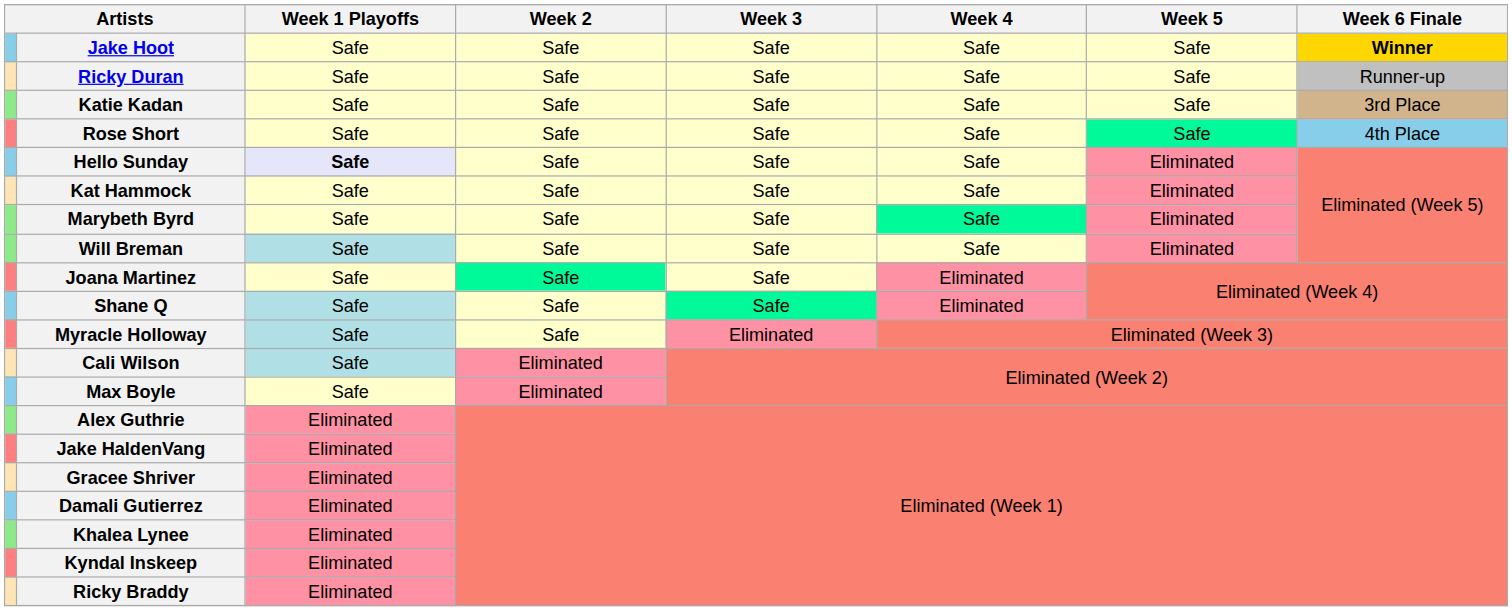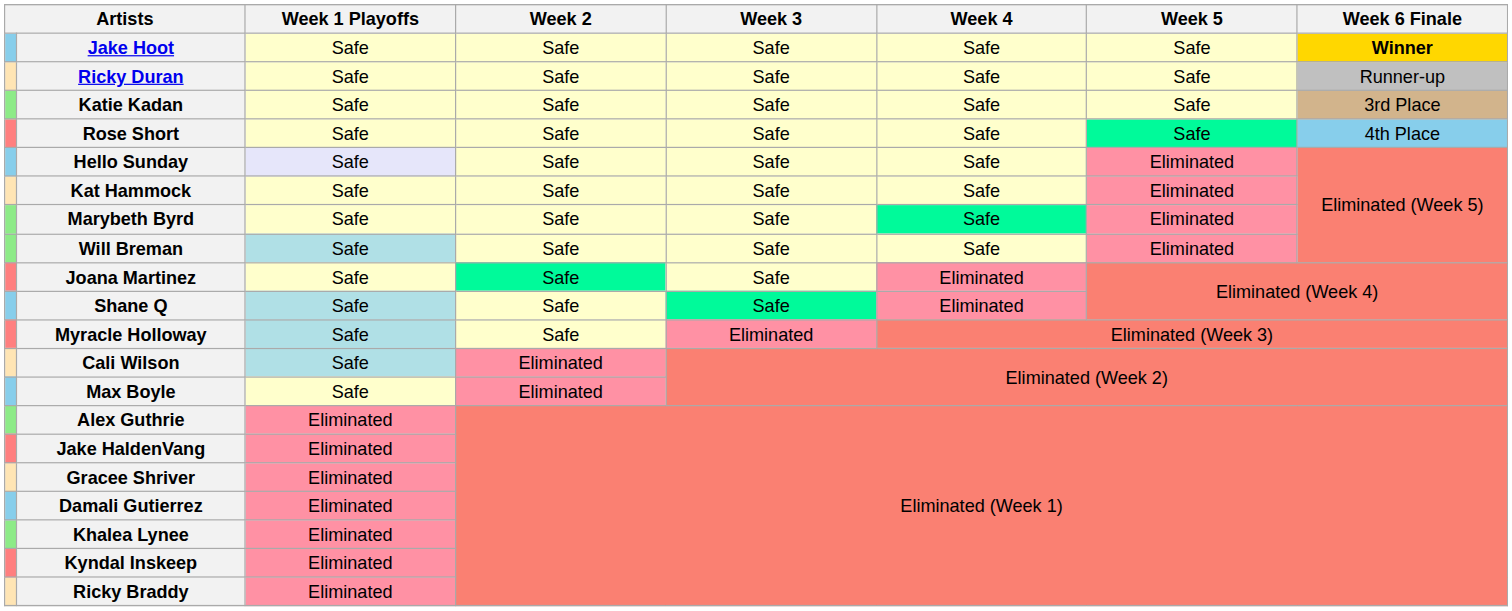(350, 162) bold -> (350, 162) normal
